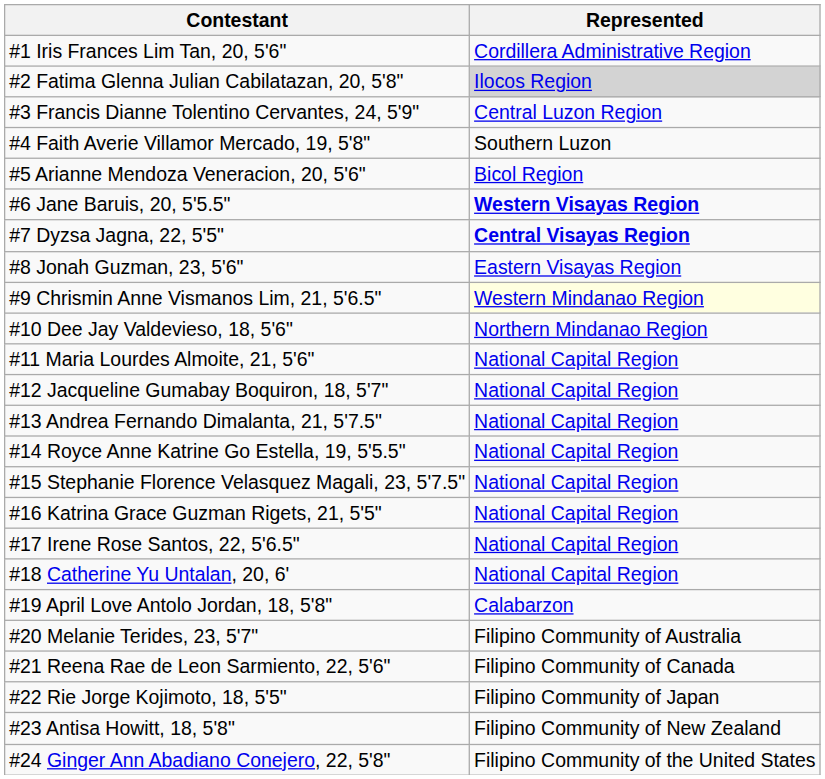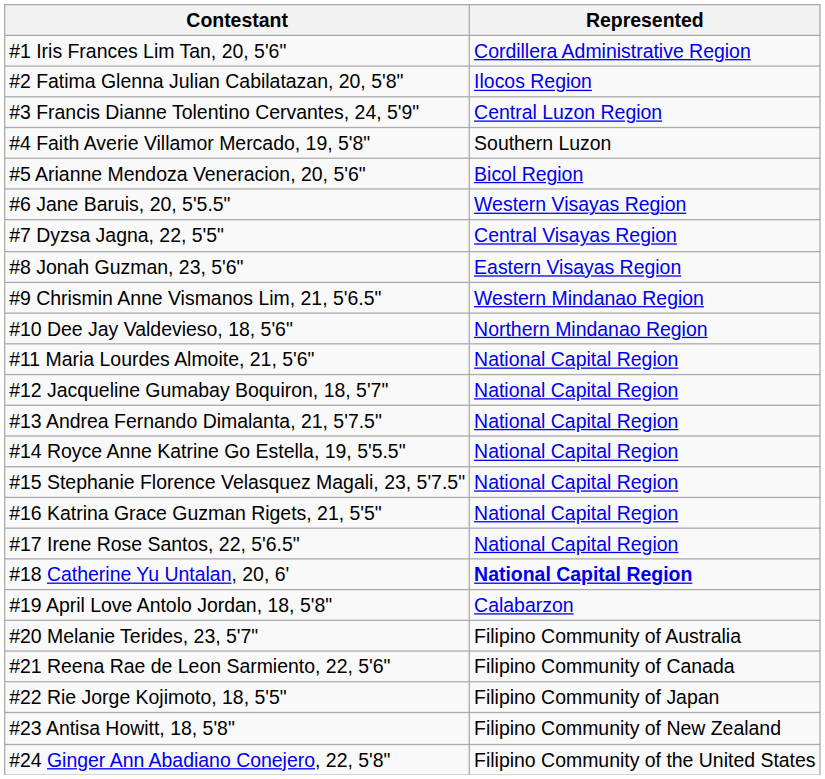(533, 82) lightgrey background -> (533, 82) no background
(587, 205) bold -> (580, 205) normal
(582, 236) bold -> (575, 236) normal
(589, 297) lightyellow background -> (589, 297) no background
(576, 575) normal -> (583, 575) bold
